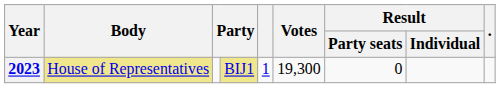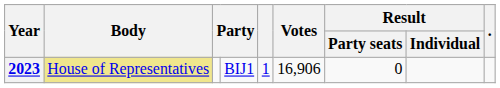(239, 70) khaki background -> (239, 70) no background
(299, 70) 19,300 -> (299, 70) 16,906
